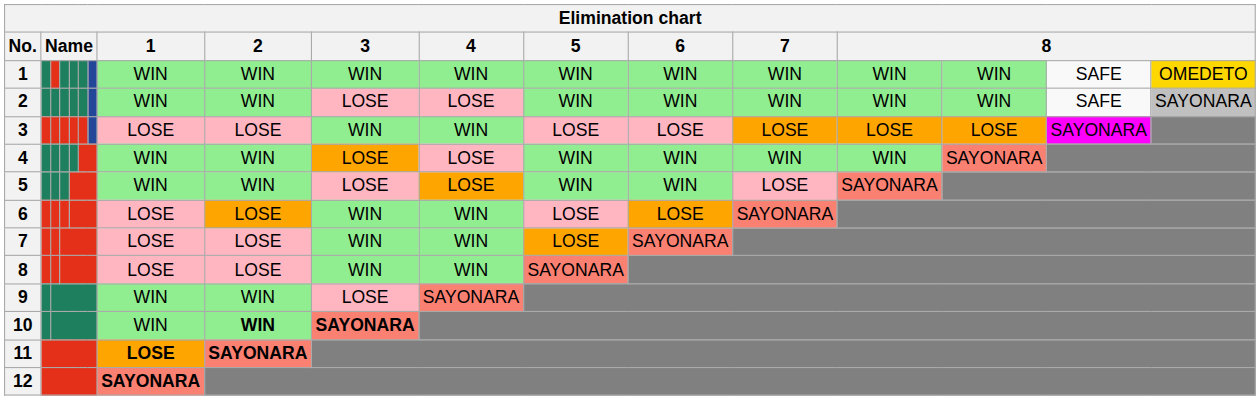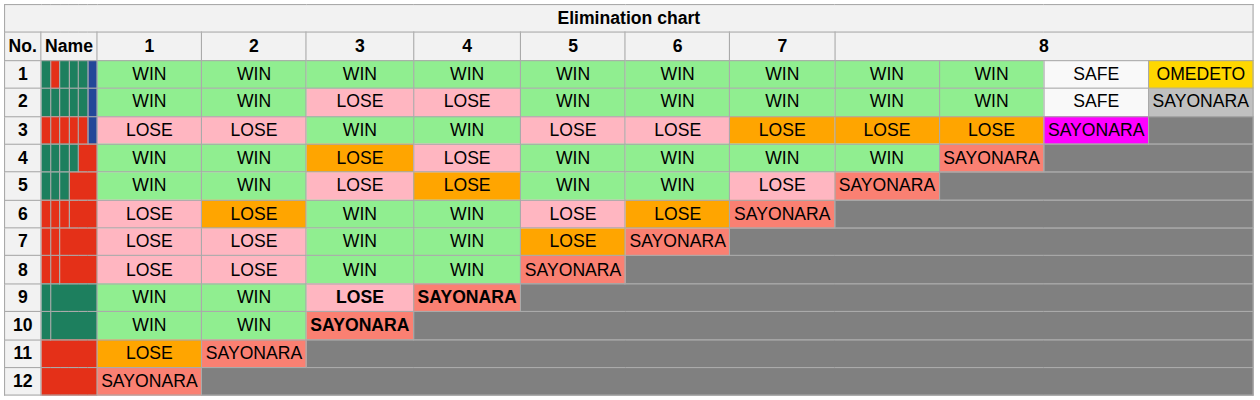(365, 297) normal -> (360, 297) bold
(471, 297) normal -> (467, 297) bold
(258, 325) bold -> (254, 325) normal
(151, 353) bold -> (149, 353) normal
(258, 353) bold -> (254, 353) normal
(151, 381) bold -> (149, 381) normal
